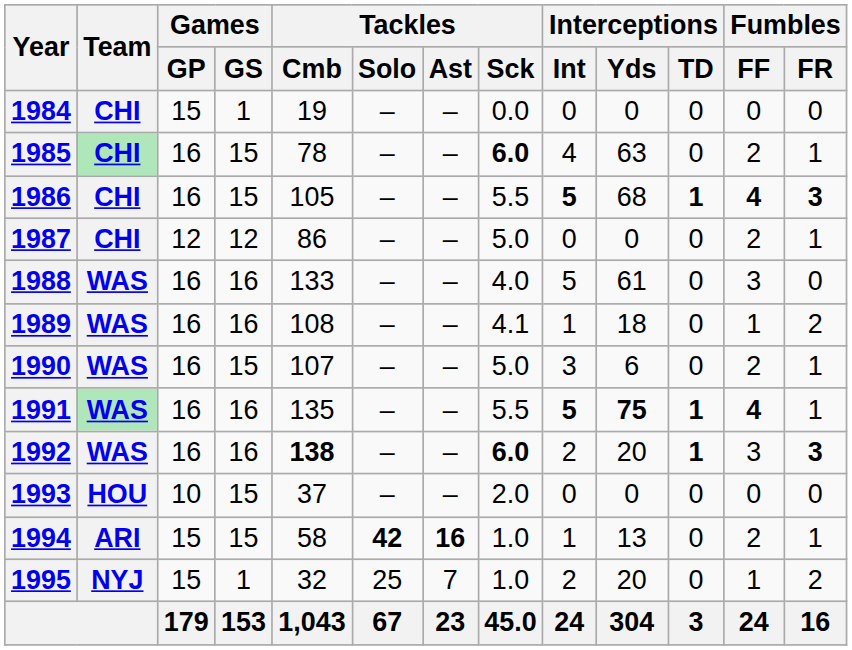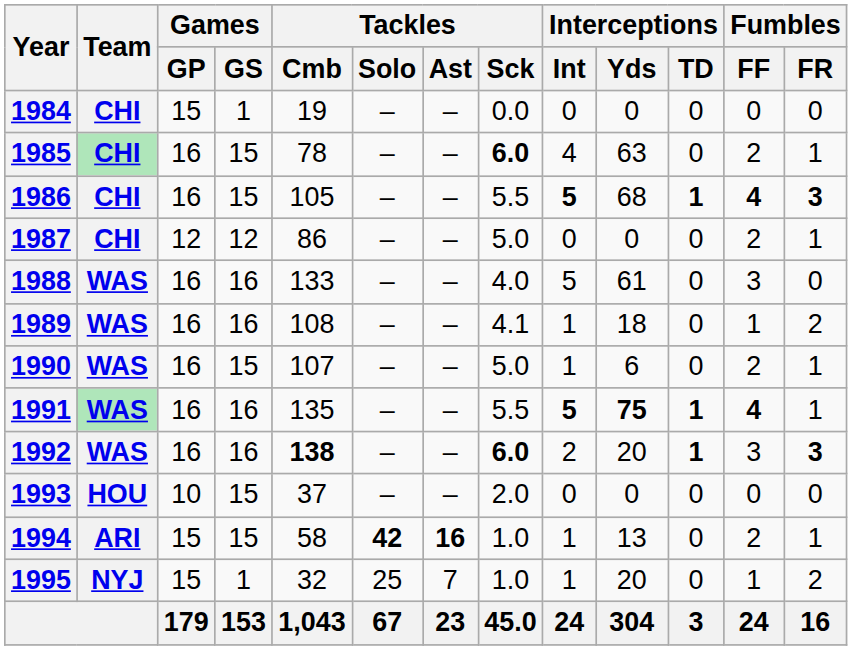(569, 366) 3 -> (569, 366) 1
(569, 580) 2 -> (569, 580) 1
